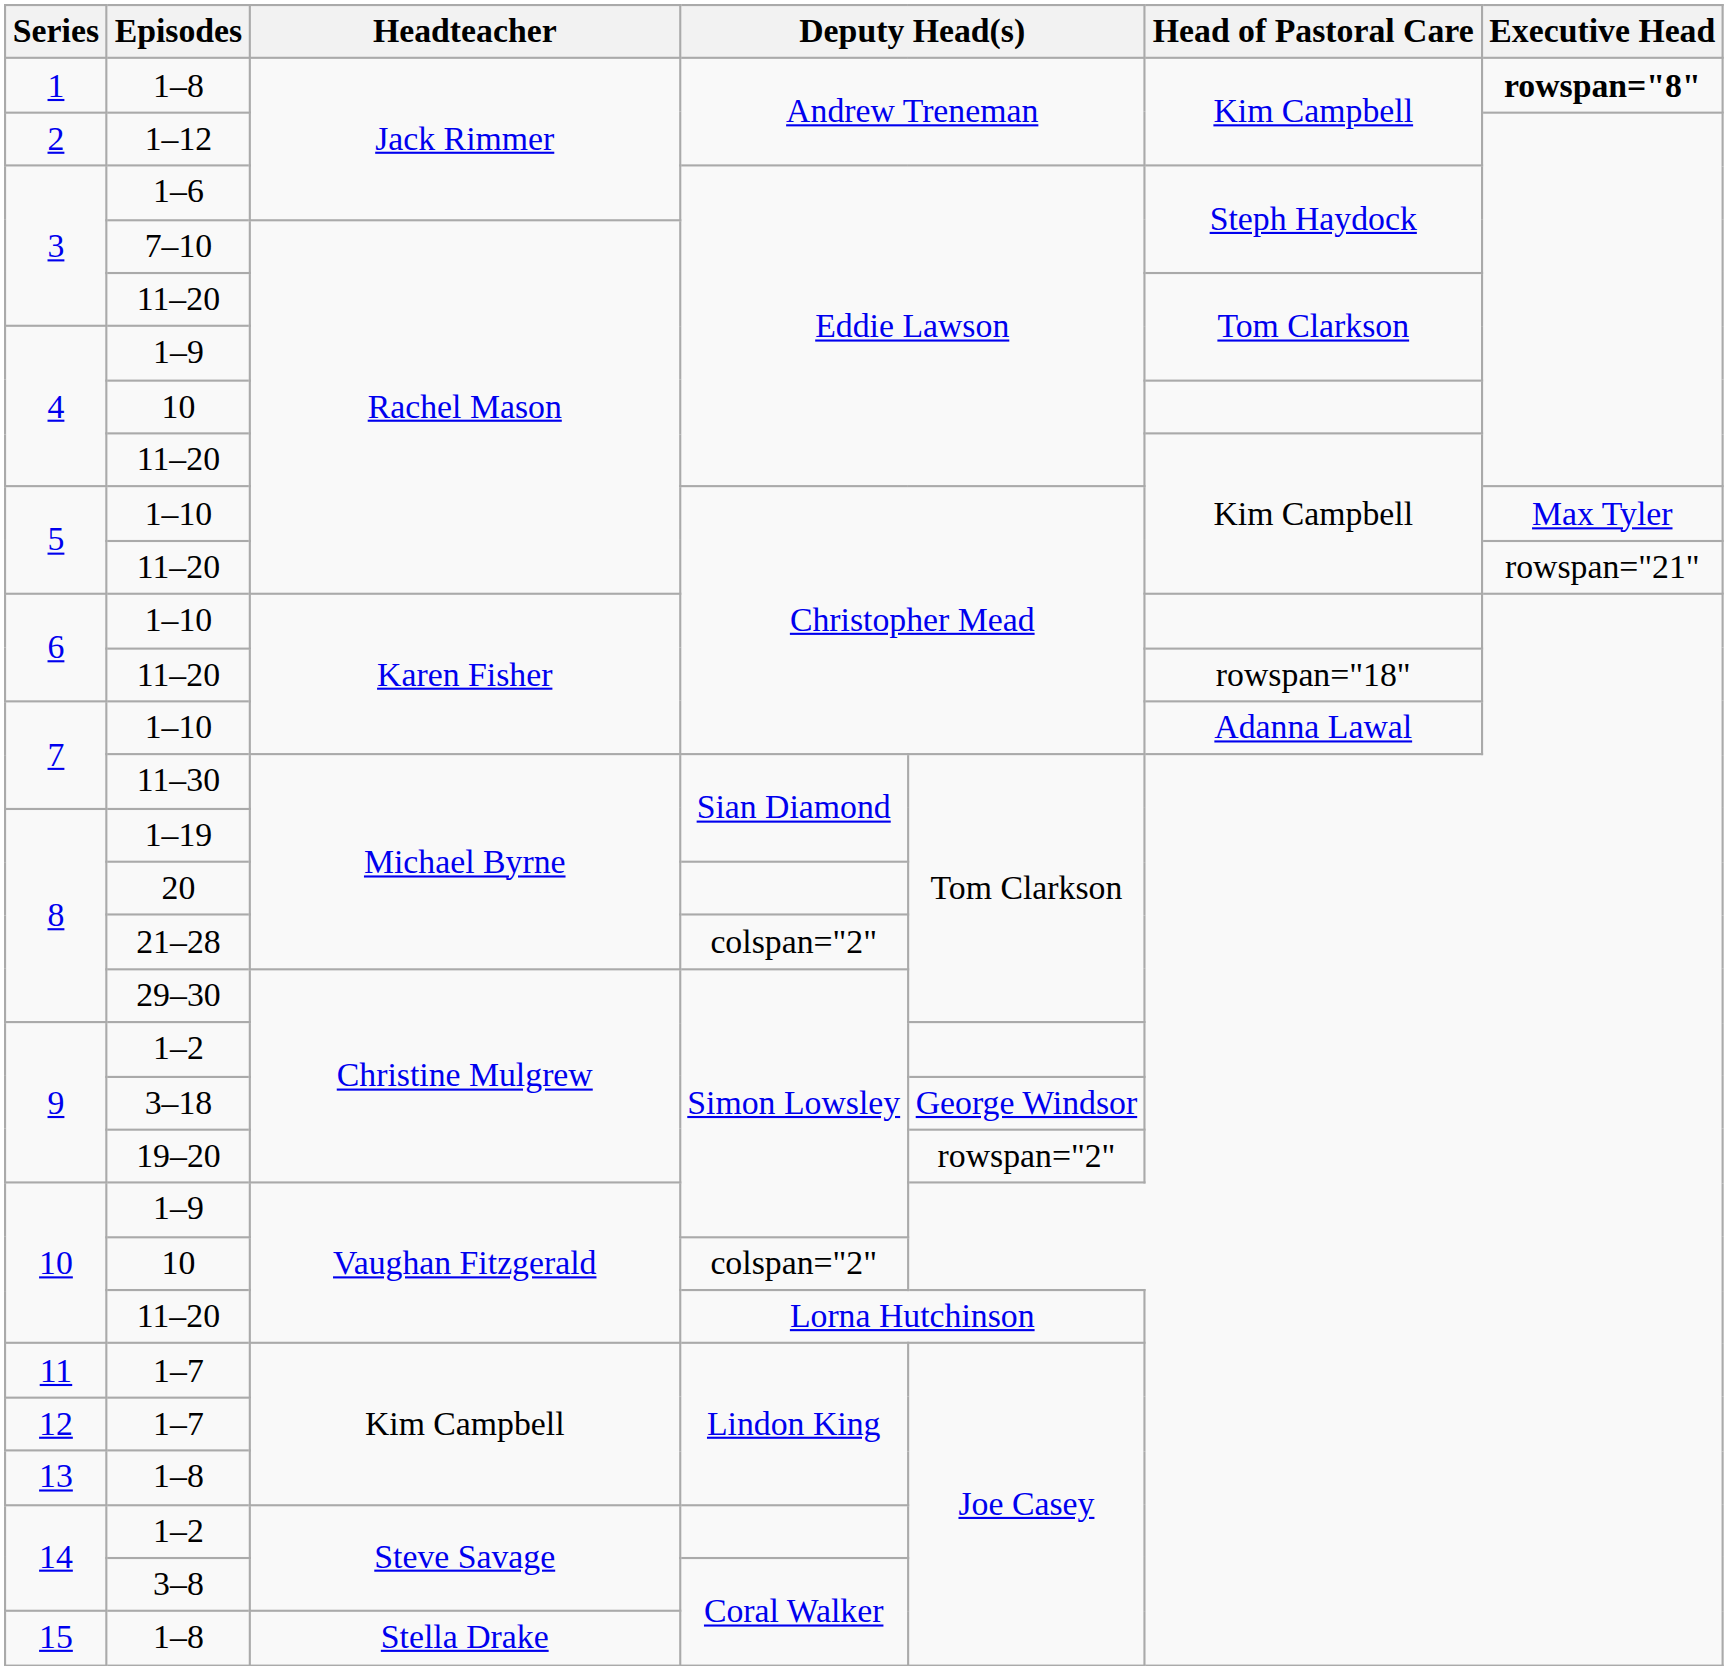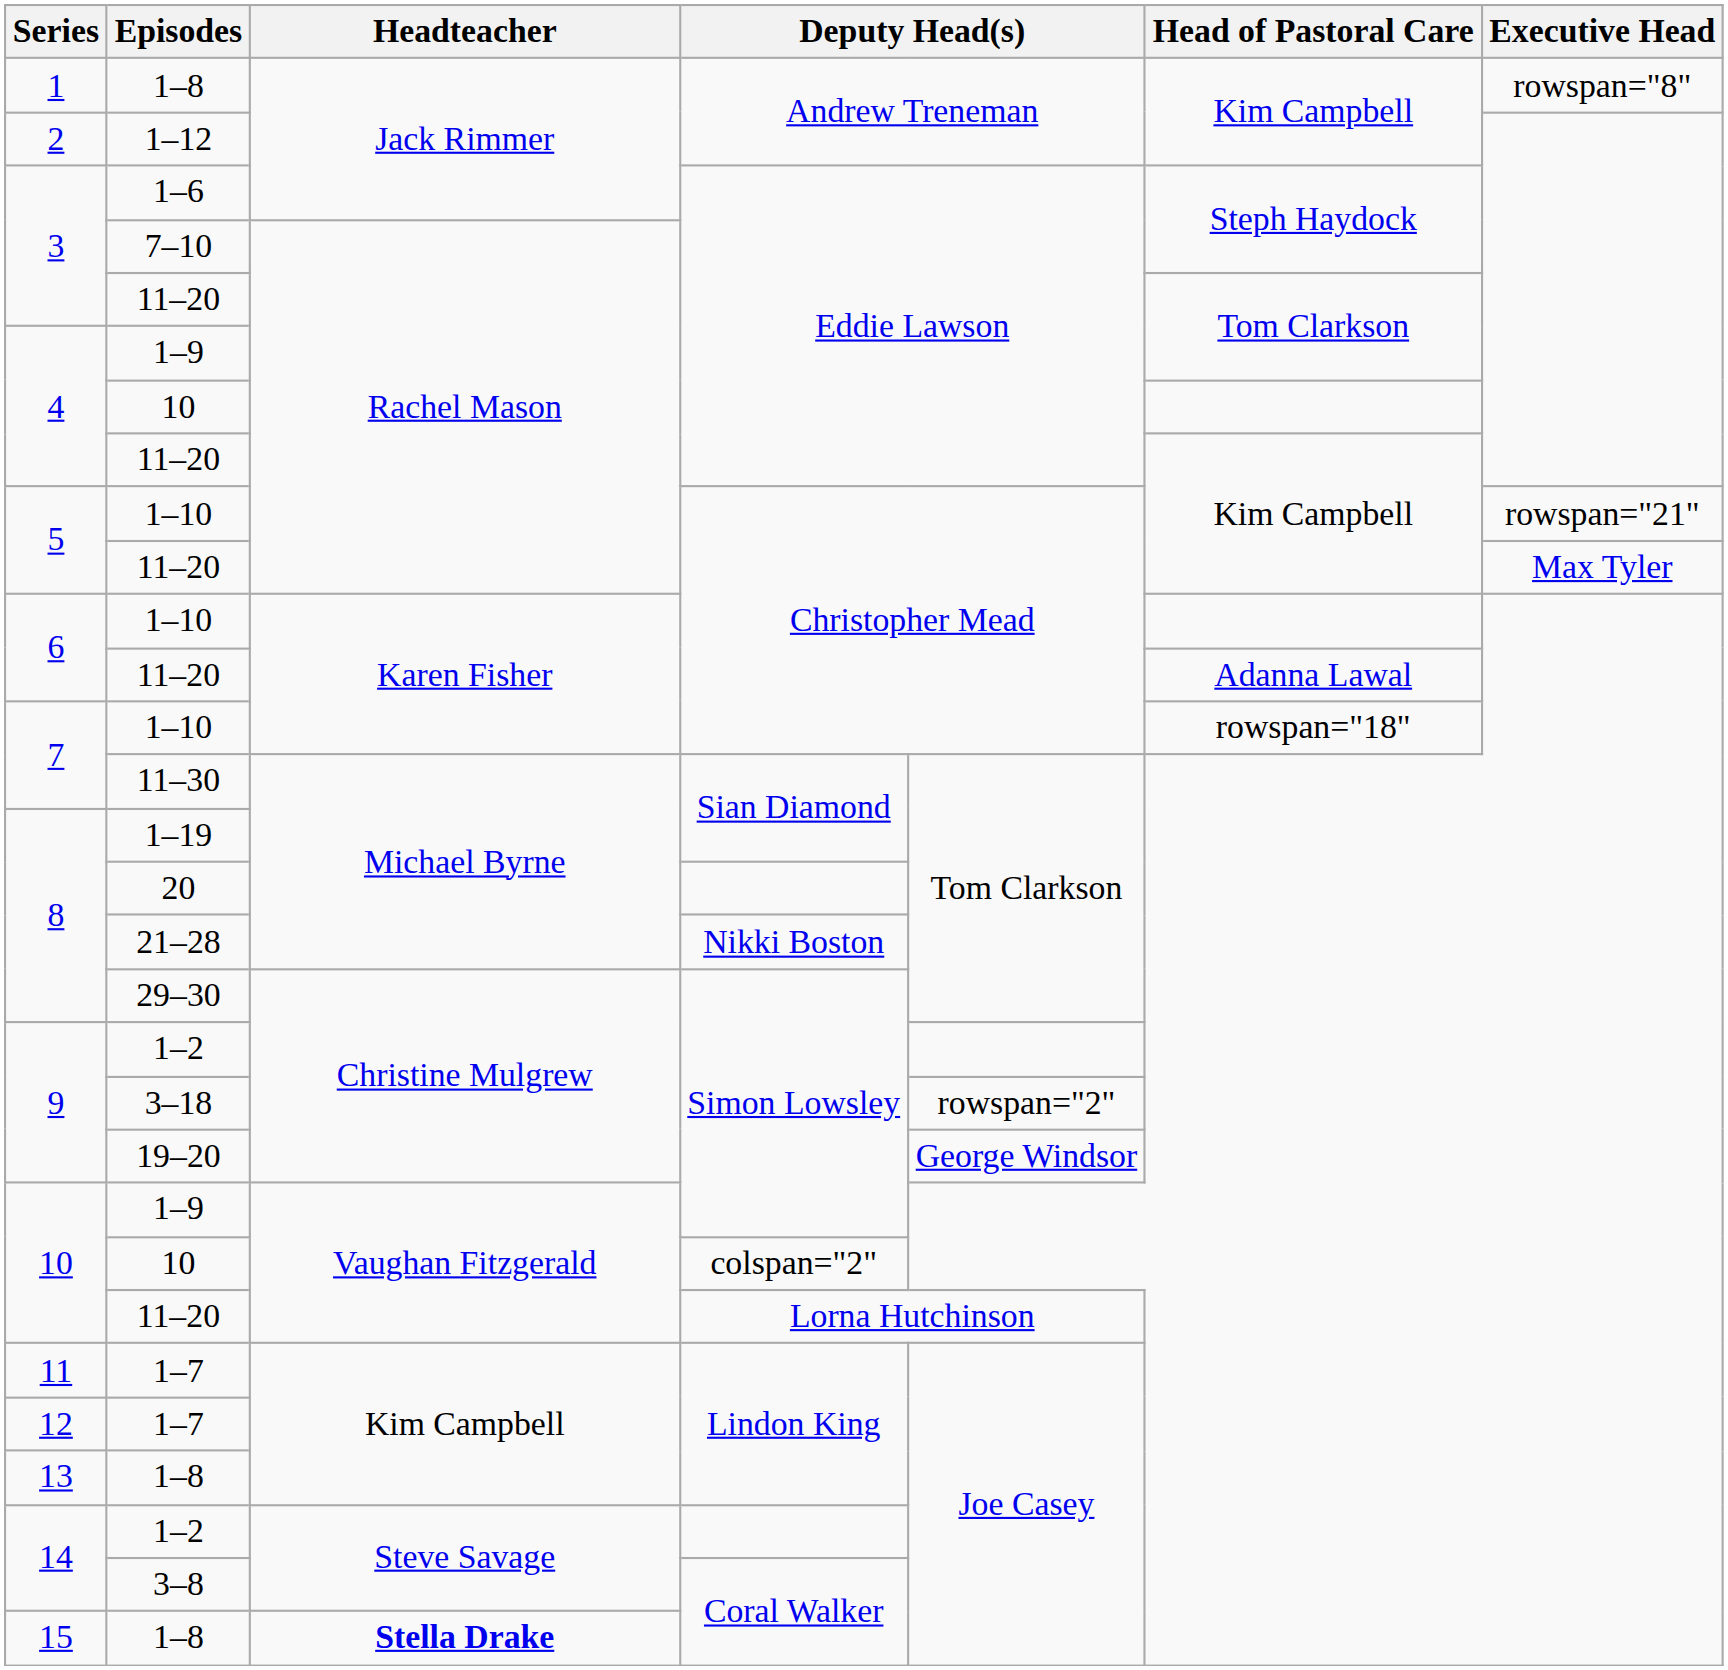(1602, 84) bold -> (1602, 84) normal
(1602, 513) Max Tyler -> (1602, 513) rowspan="21"
(1602, 566) rowspan="21" -> (1602, 566) Max Tyler
(1313, 673) rowspan="18" -> (1313, 673) Adanna Lawal
(1313, 727) Adanna Lawal -> (1313, 727) rowspan="18"
(794, 941) colspan="2" -> (794, 941) Nikki Boston
(1026, 1102) George Windsor -> (1026, 1102) rowspan="2"
(1026, 1155) rowspan="2" -> (1026, 1155) George Windsor
(465, 1637) normal -> (465, 1637) bold
